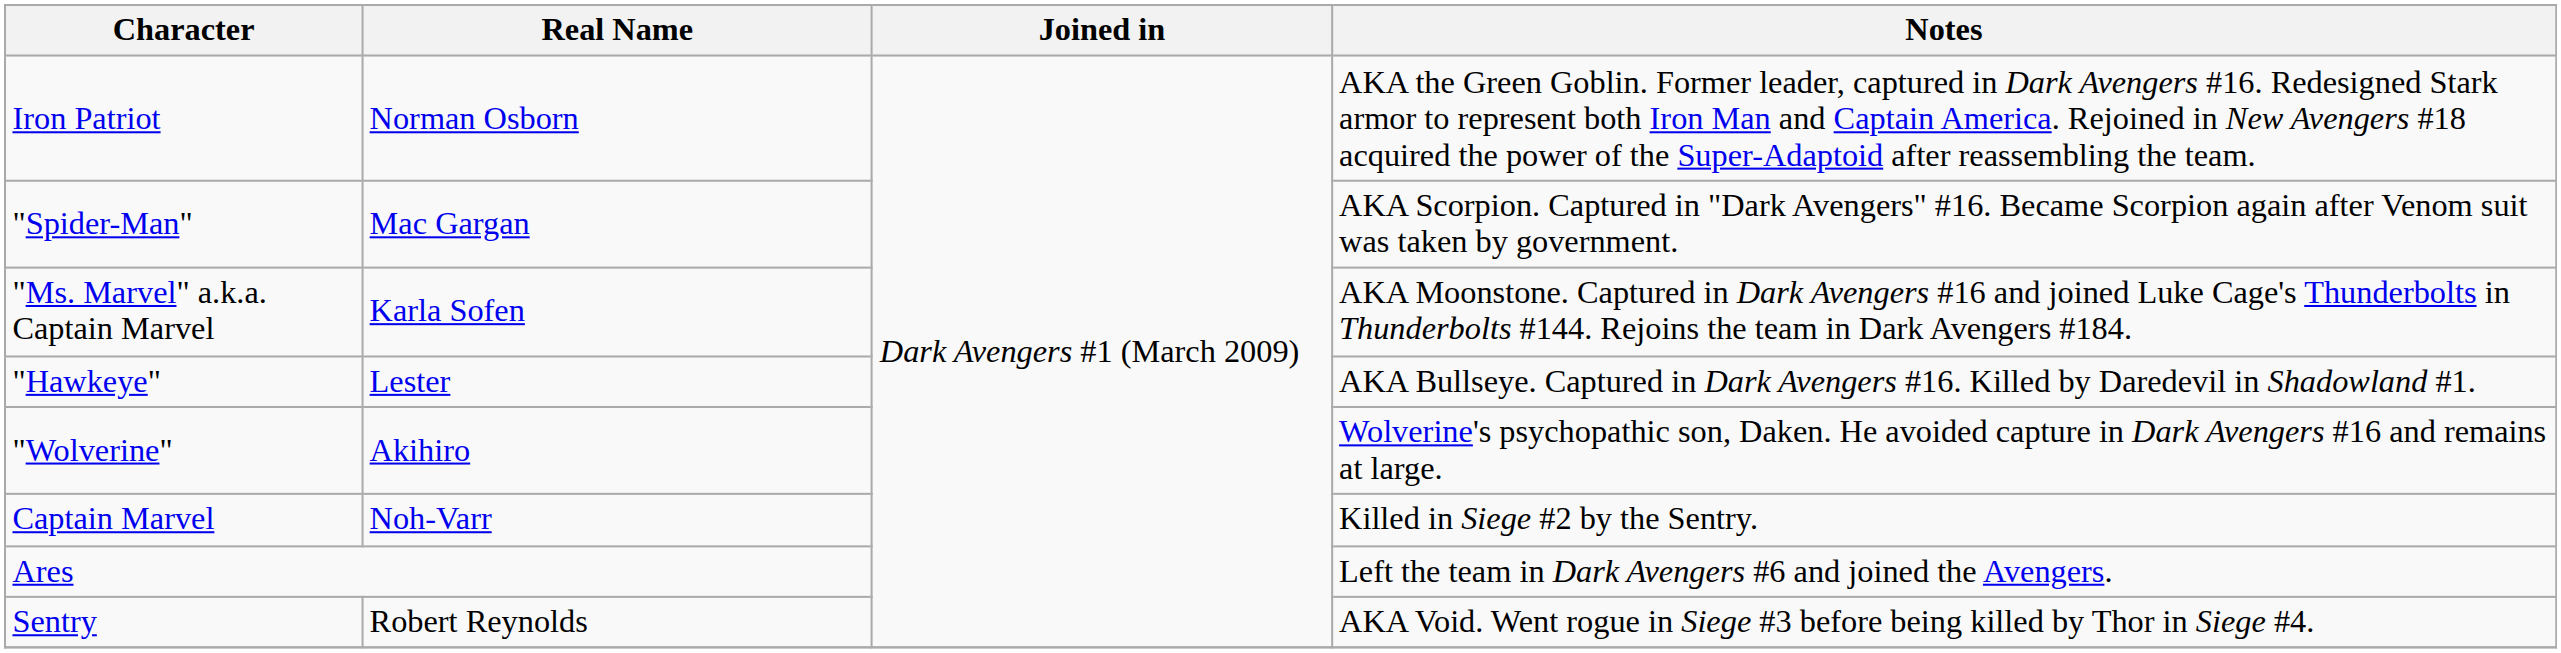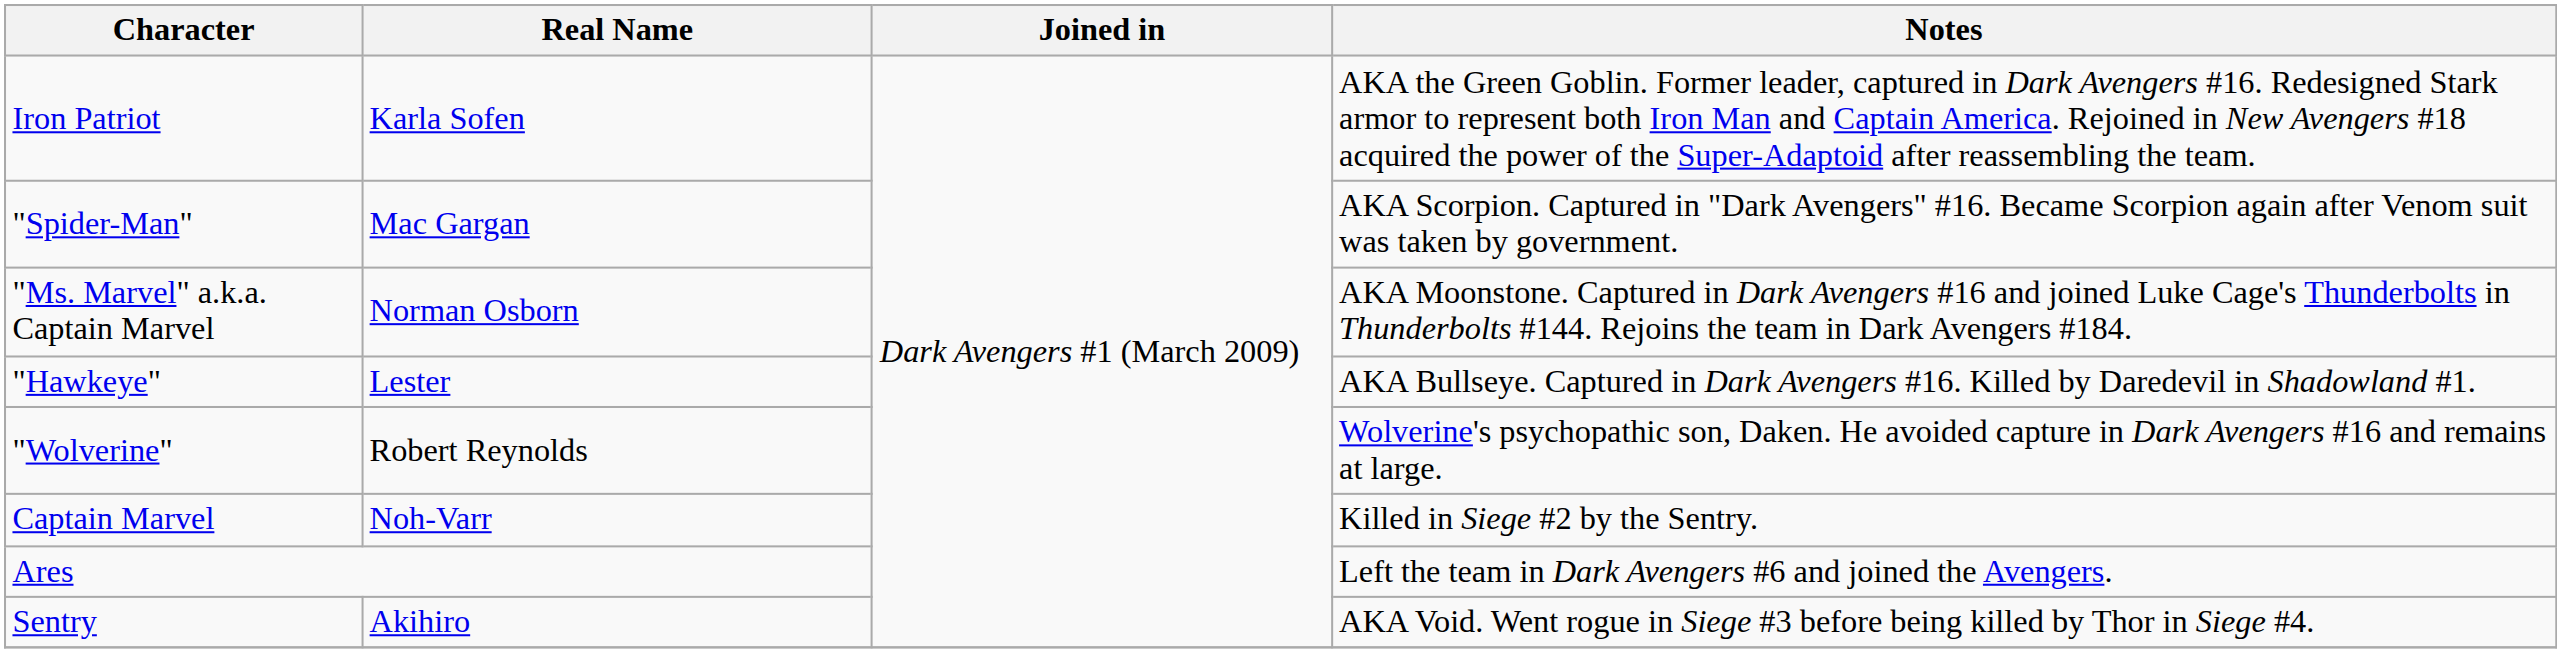(474, 117) Norman Osborn -> (447, 117) Karla Sofen
(447, 311) Karla Sofen -> (474, 311) Norman Osborn
(420, 450) Akihiro -> (479, 450) Robert Reynolds
(479, 621) Robert Reynolds -> (420, 621) Akihiro
